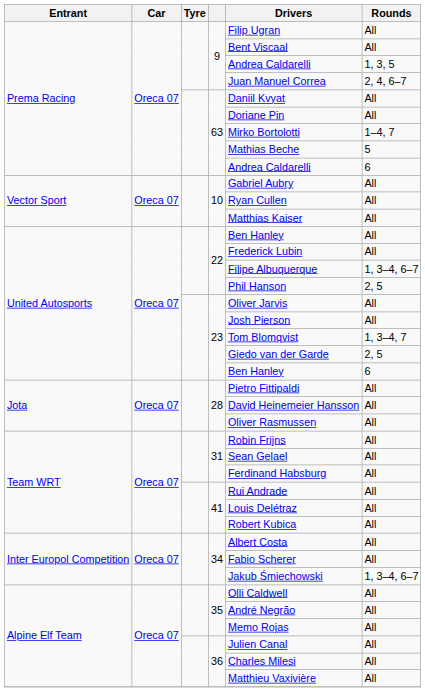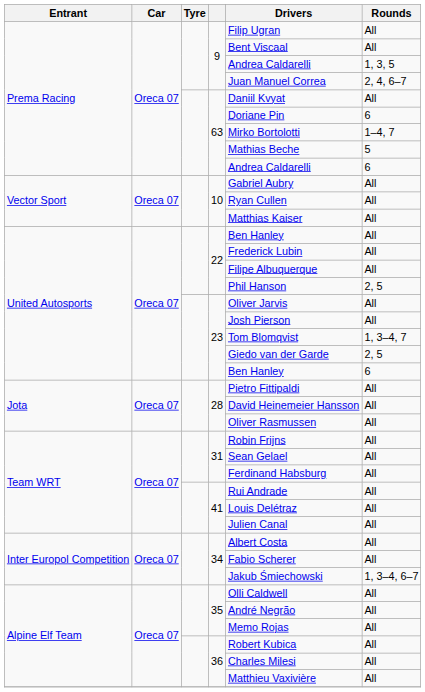(370, 116) All -> (367, 116) 6
(391, 269) 1, 3–4, 6–7 -> (370, 269) All
(262, 525) Robert Kubica -> (258, 525) Julien Canal
(258, 645) Julien Canal -> (262, 645) Robert Kubica
